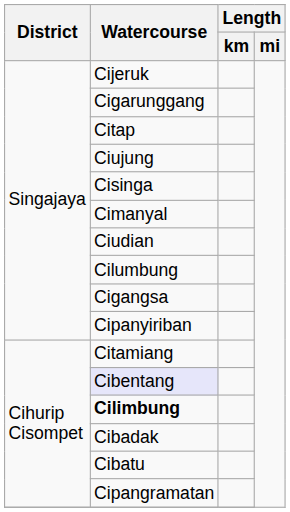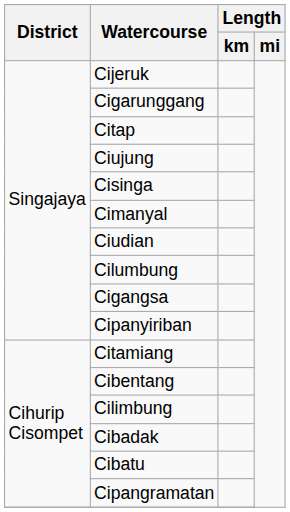(134, 381) lavender background -> (134, 381) no background
(137, 409) bold -> (133, 409) normal
